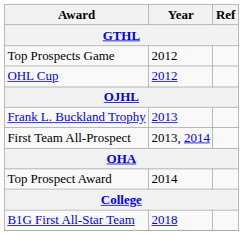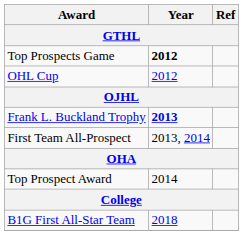(165, 55) normal -> (165, 55) bold
(165, 117) normal -> (165, 117) bold
